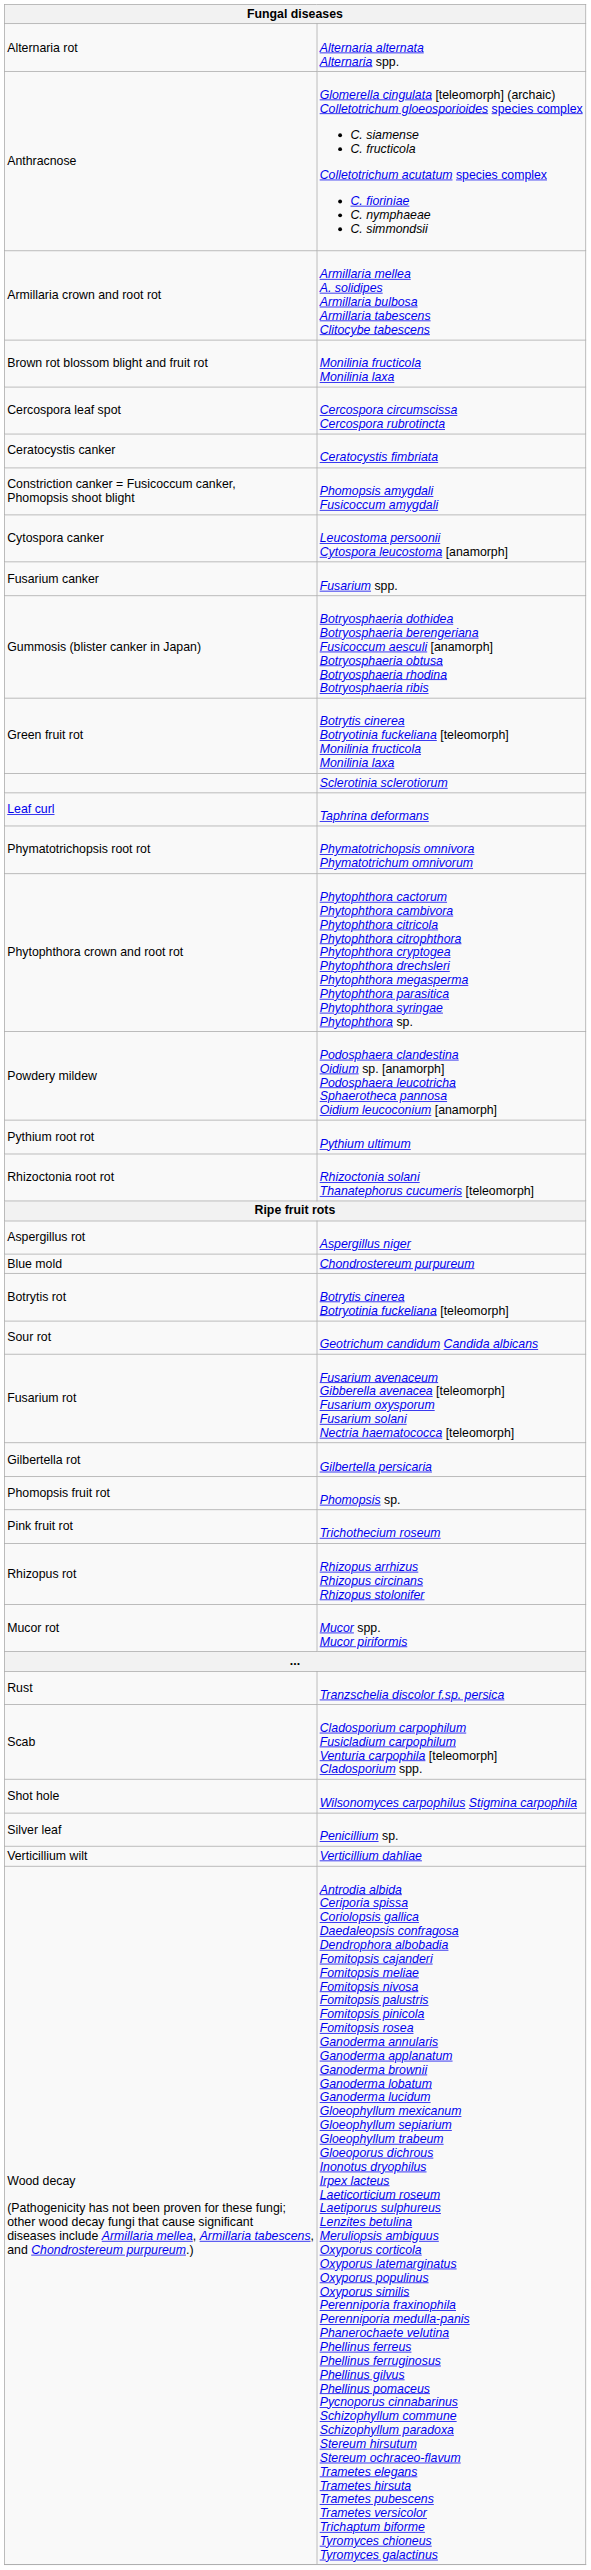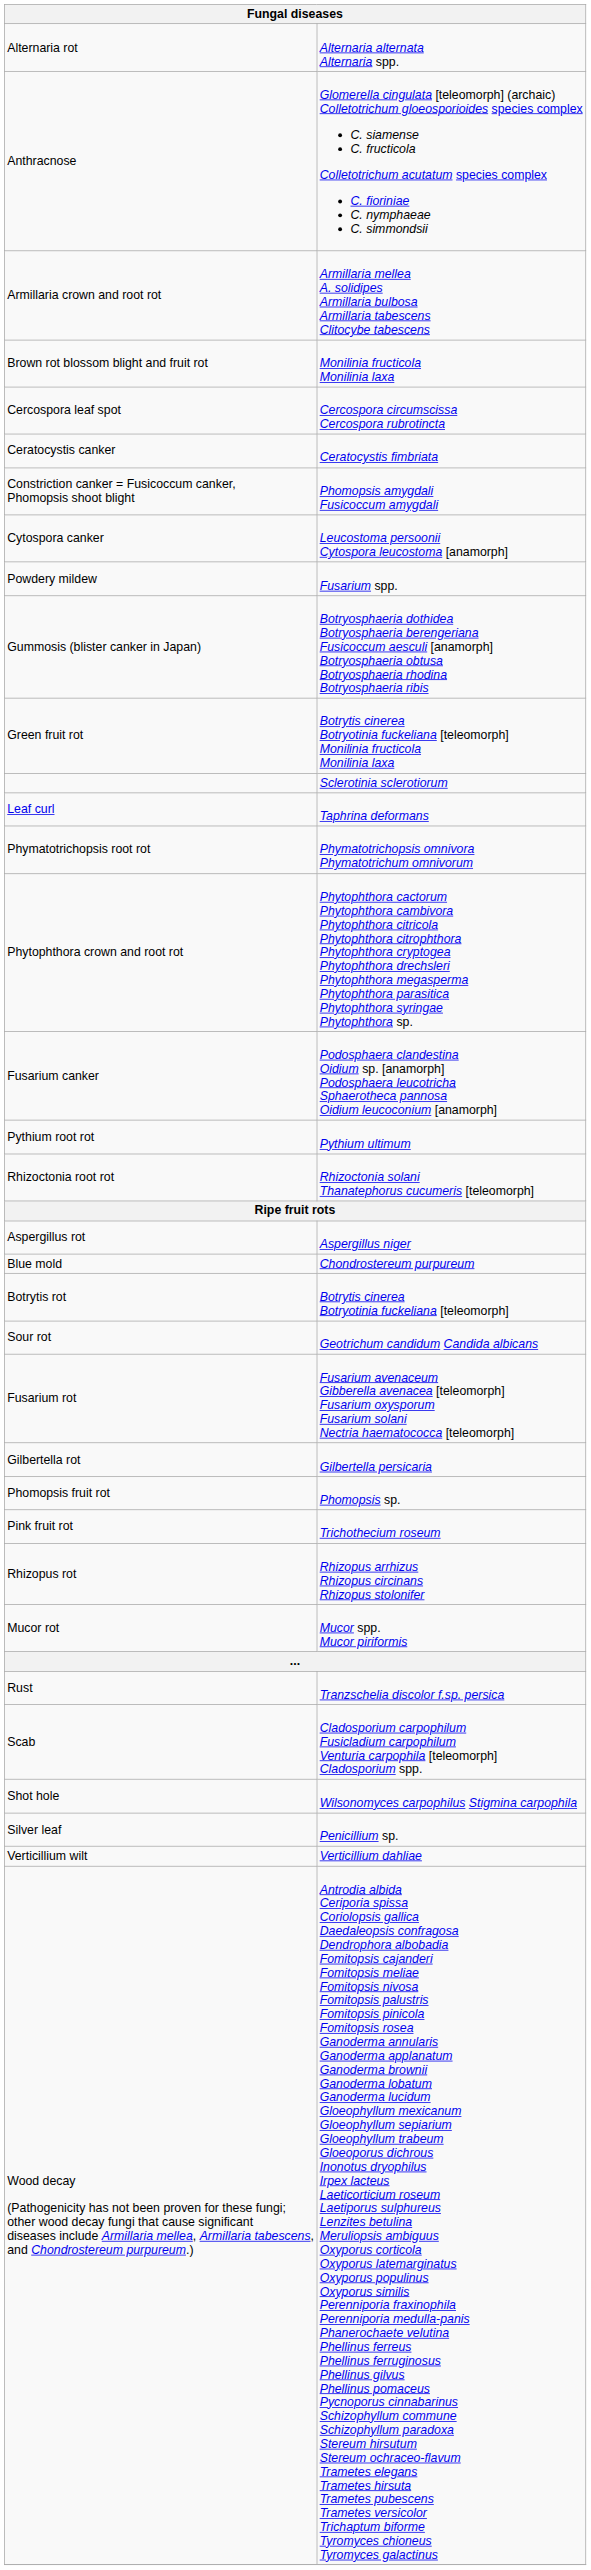(53, 578) Fusarium canker -> (52, 578) Powdery mildew
(52, 1076) Powdery mildew -> (53, 1076) Fusarium canker
